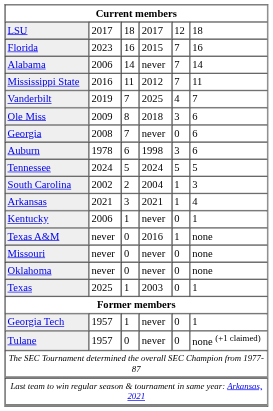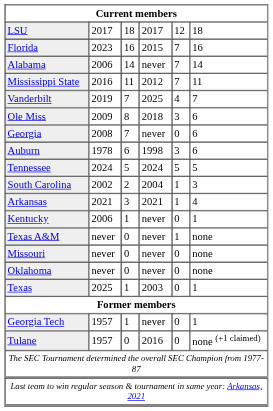(152, 236) 2016 -> (154, 236) never
(154, 340) never -> (152, 340) 2016
